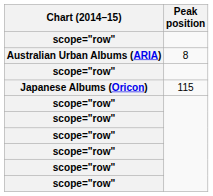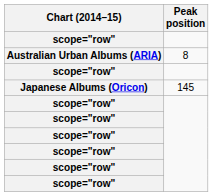(186, 87) 115 -> (186, 87) 145
